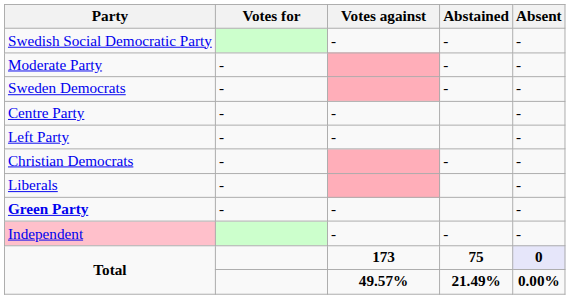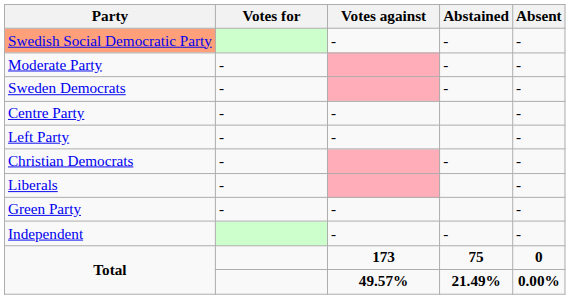(110, 40) no background -> (110, 40) lightsalmon background
(48, 209) bold -> (44, 209) normal
(46, 233) pink background -> (46, 233) no background
(539, 257) lavender background -> (539, 257) no background
